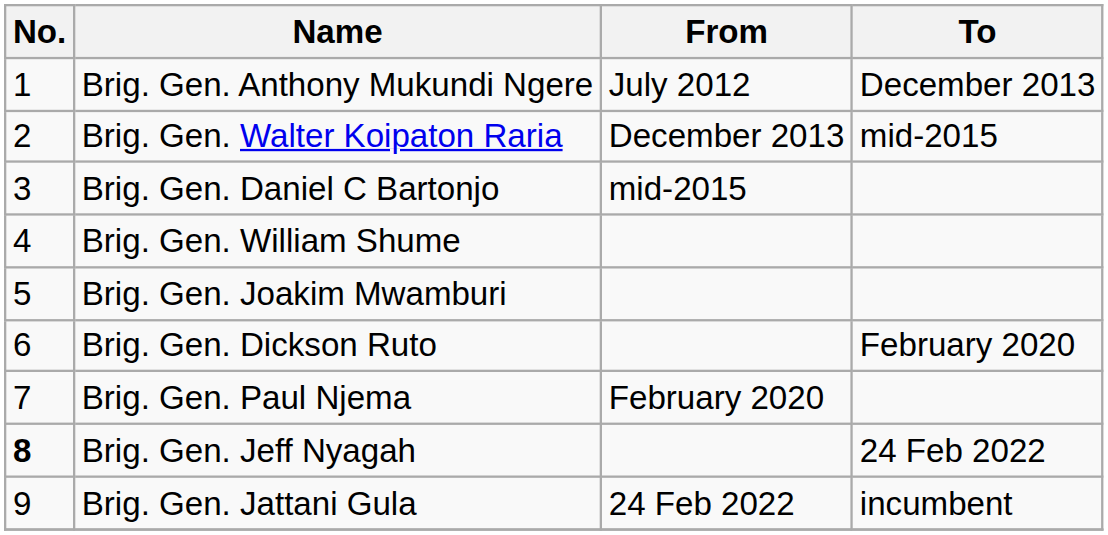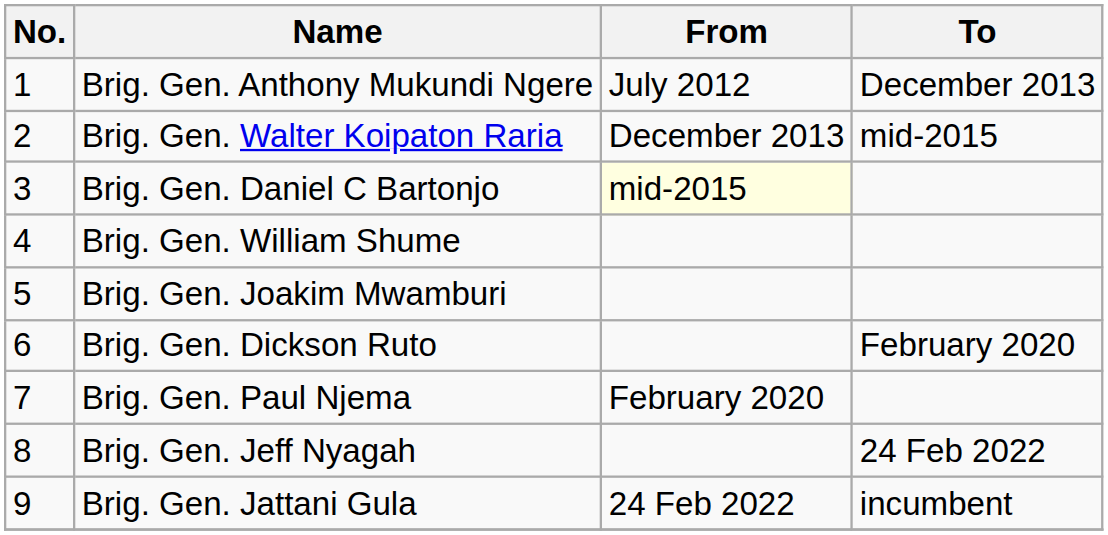(678, 189) no background -> (678, 189) lightyellow background
(22, 450) bold -> (22, 450) normal
